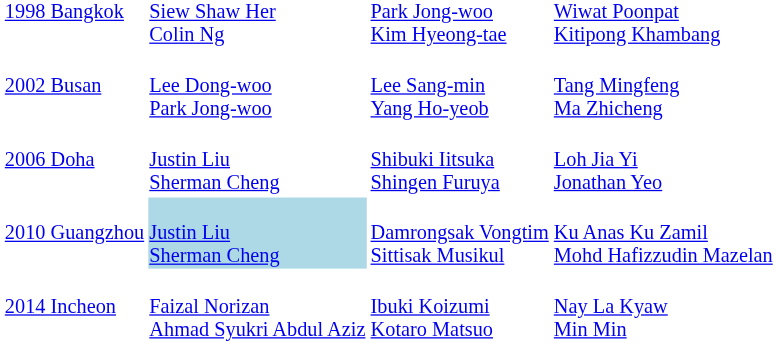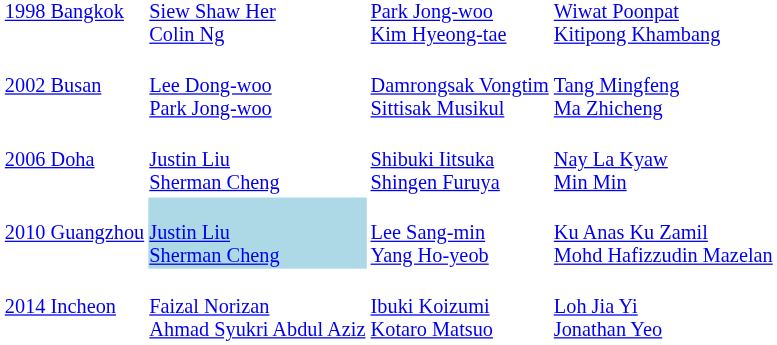(430, 97) Lee Sang-min Yang Ho-yeob -> (460, 97) Damrongsak Vongtim Sittisak Musikul
(608, 170) Loh Jia Yi Jonathan Yeo -> (611, 170) Nay La Kyaw Min Min
(460, 244) Damrongsak Vongtim Sittisak Musikul -> (430, 244) Lee Sang-min Yang Ho-yeob
(611, 318) Nay La Kyaw Min Min -> (608, 318) Loh Jia Yi Jonathan Yeo
